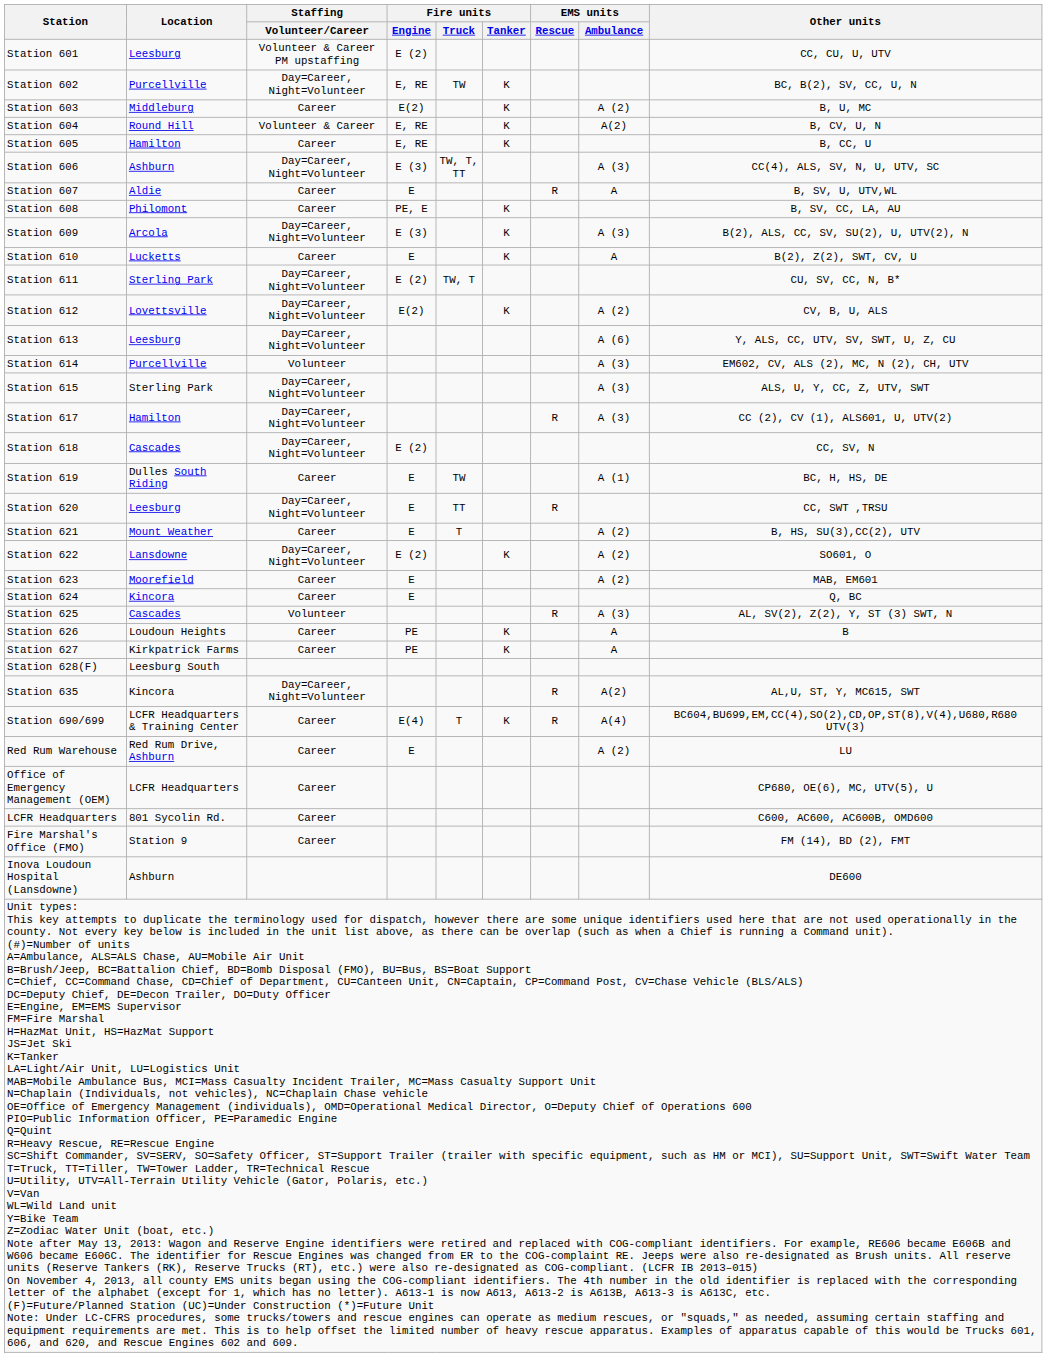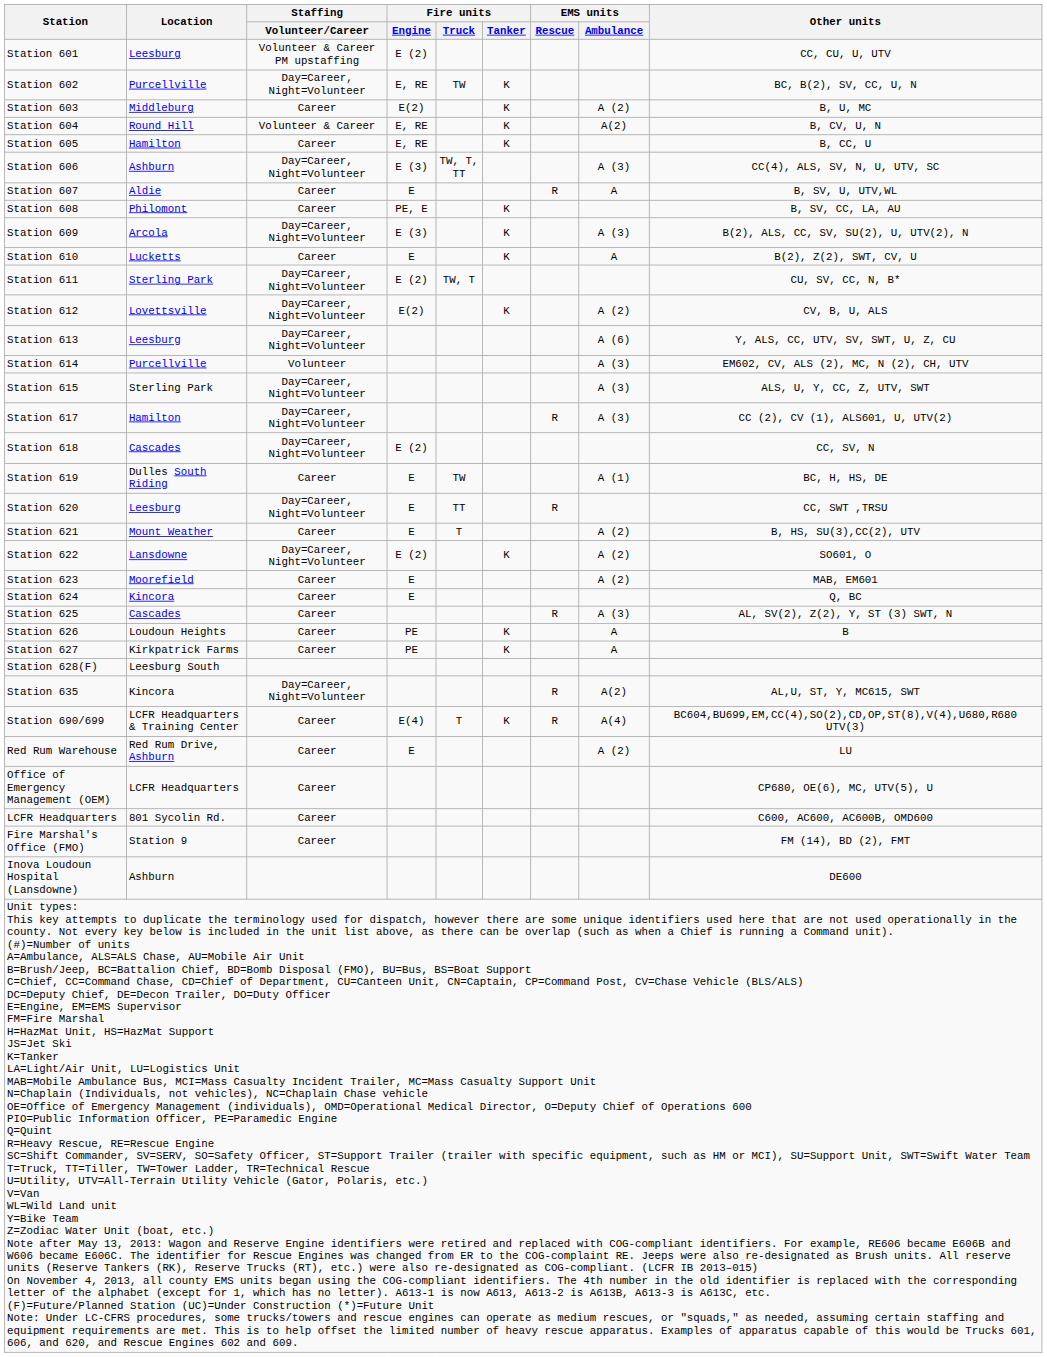(317, 615) Volunteer -> (317, 615) Career
